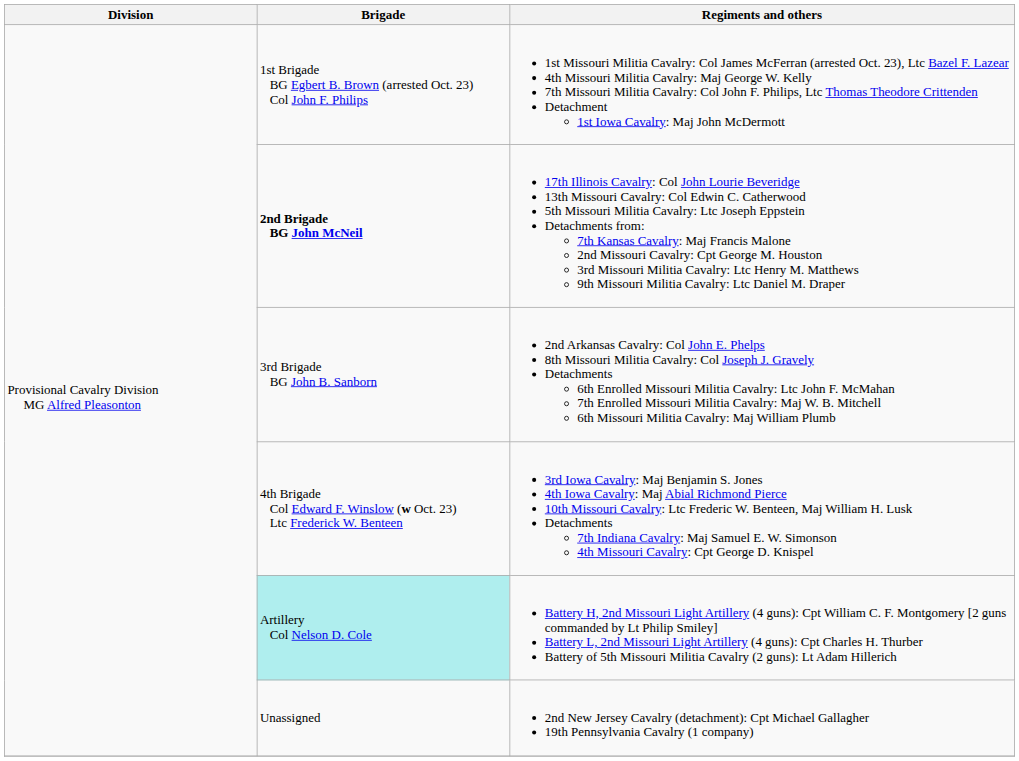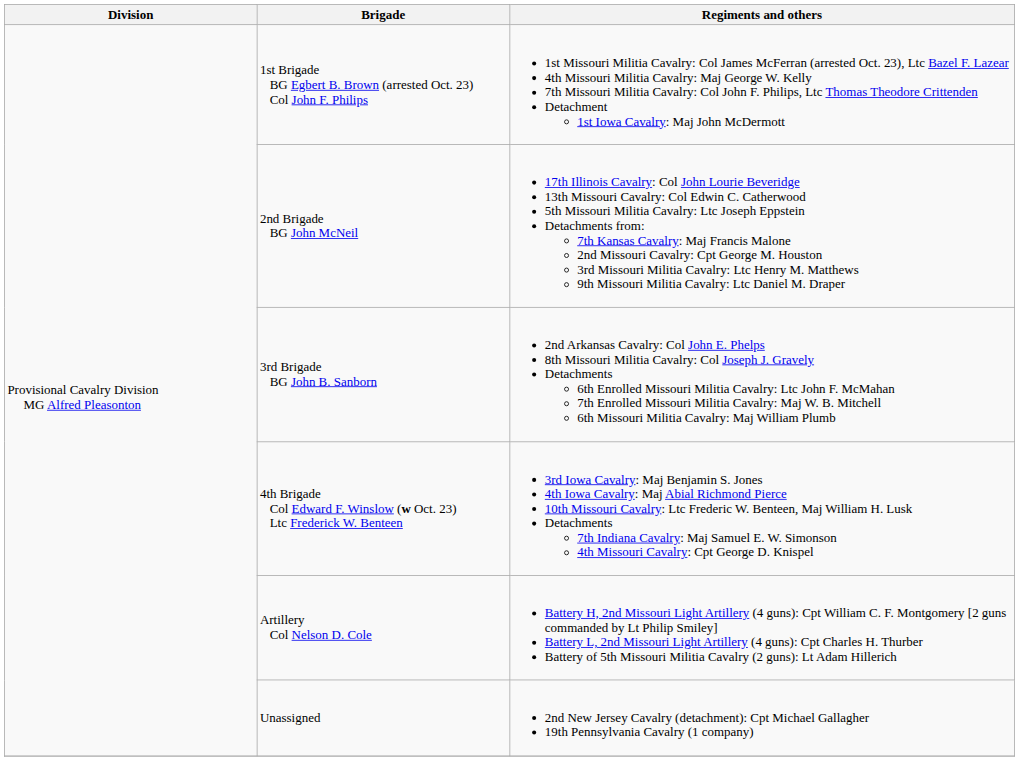(311, 225) bold -> (309, 225) normal
(316, 627) paleturquoise background -> (316, 627) no background
